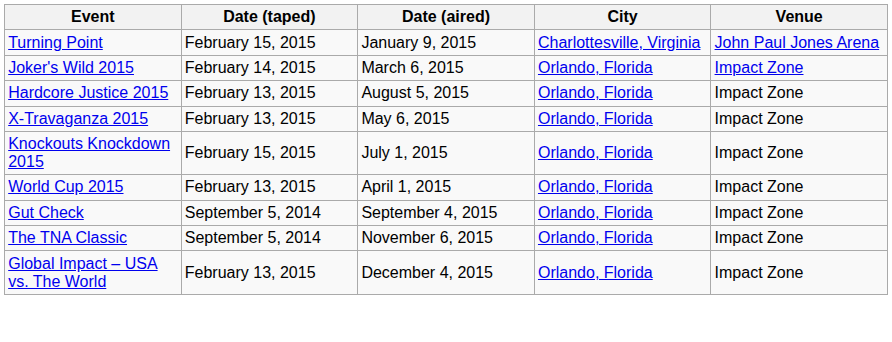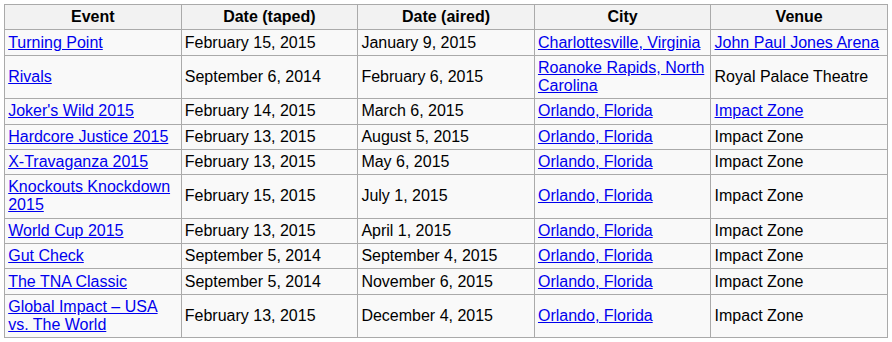+ row: (30, 76)
